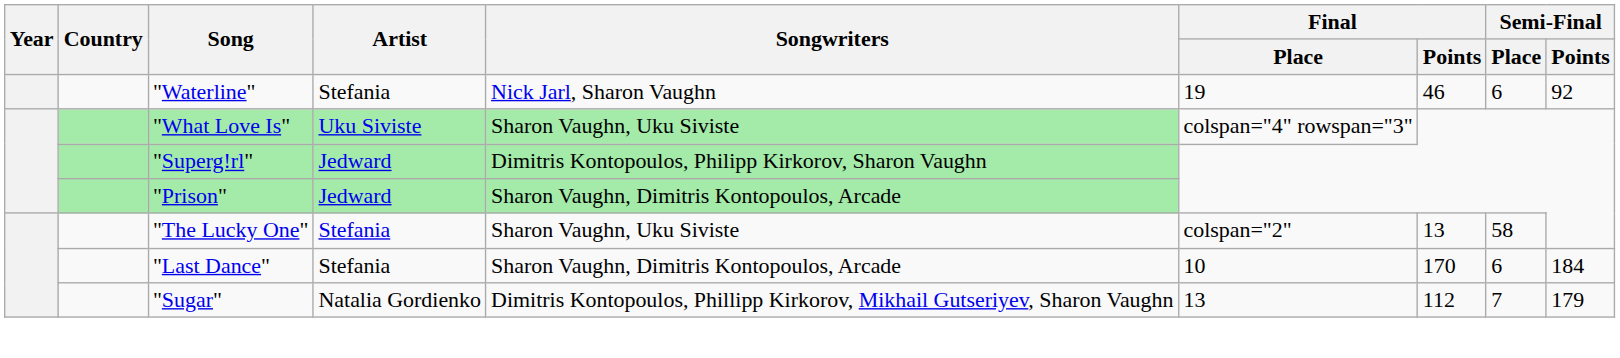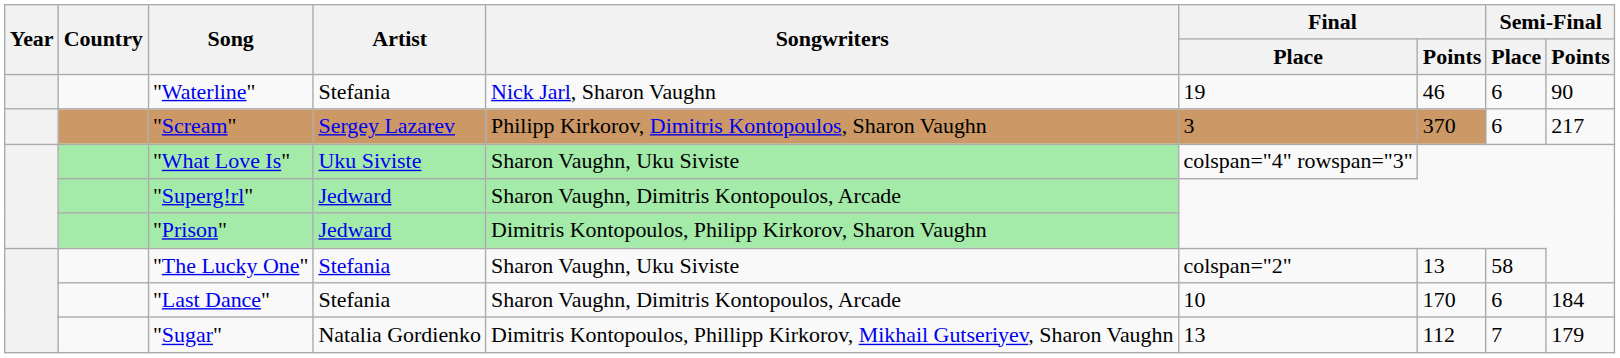(1562, 91) 92 -> (1562, 91) 90
+ row: (195, 126)
(739, 160) Dimitris Kontopoulos, Philipp Kirkorov, Sharon Vaughn -> (696, 195) Sharon Vaughn, Dimitris Kontopoulos, Arcade
(696, 195) Sharon Vaughn, Dimitris Kontopoulos, Arcade -> (739, 230) Dimitris Kontopoulos, Philipp Kirkorov, Sharon Vaughn
